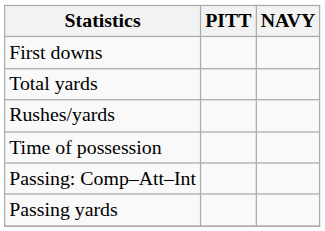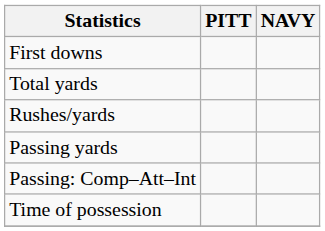rows swapped: (63, 209) <-> (85, 146)
